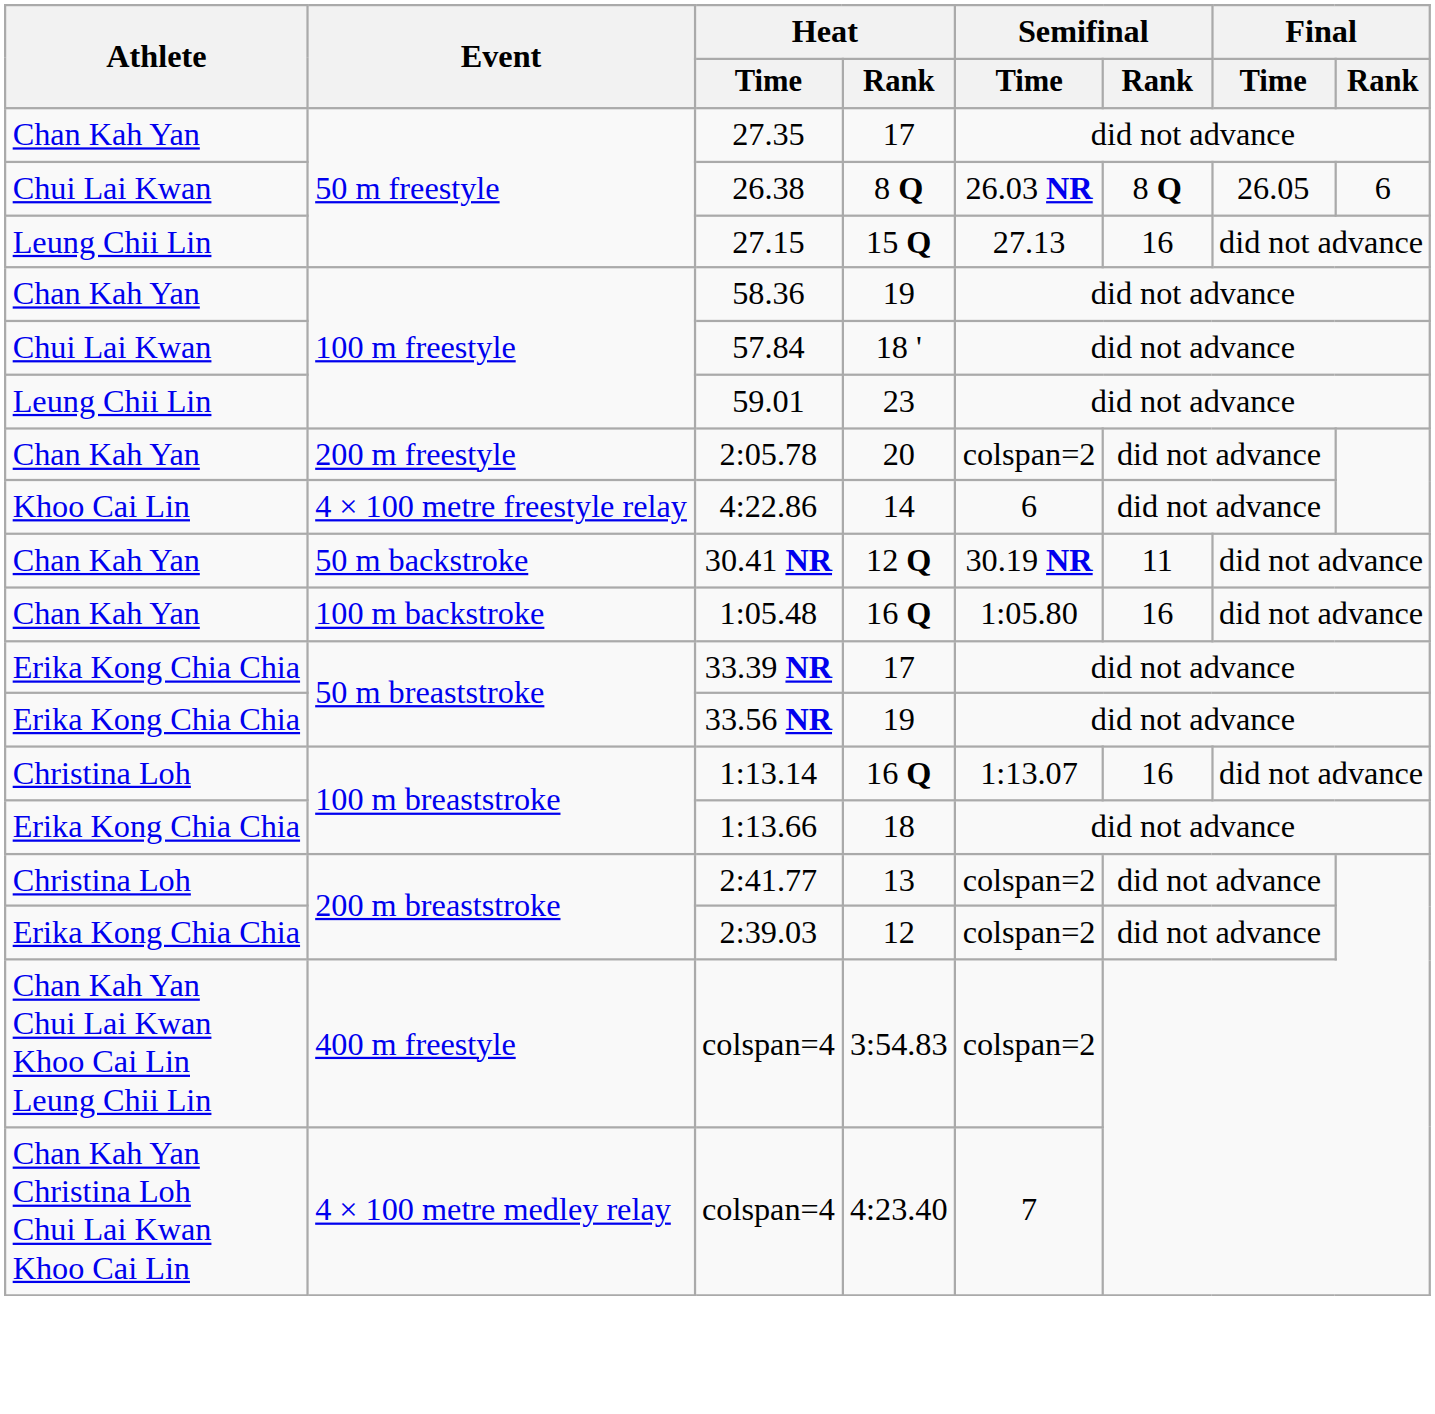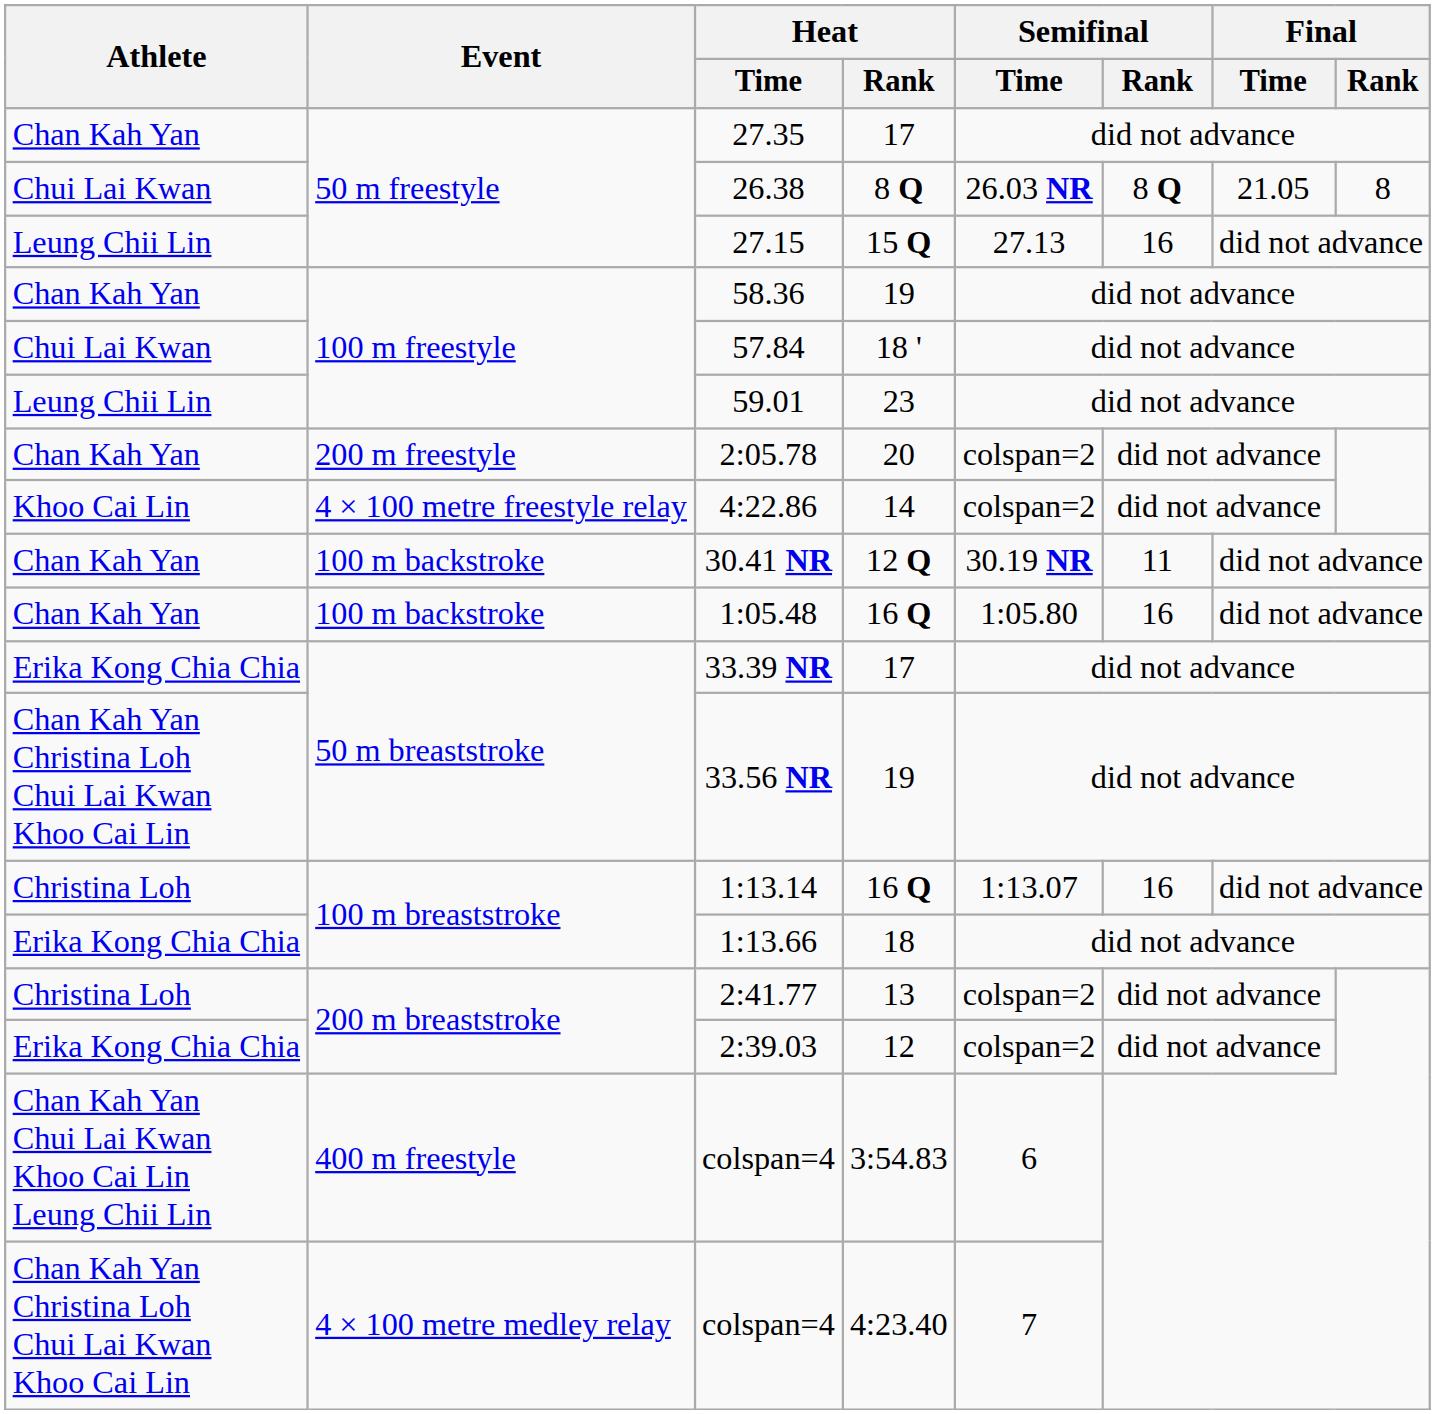(1273, 188) 26.05 -> (1273, 188) 21.05
(1383, 188) 6 -> (1383, 188) 8
(1029, 507) 6 -> (1029, 507) colspan=2
(422, 560) 50 m backstroke -> (430, 560) 100 m backstroke
(156, 720) Erika Kong Chia Chia -> (112, 777) Chan Kah Yan Christina Loh Chui Lai Kwan Khoo Cai Lin
(1029, 1043) colspan=2 -> (1029, 1157) 6
